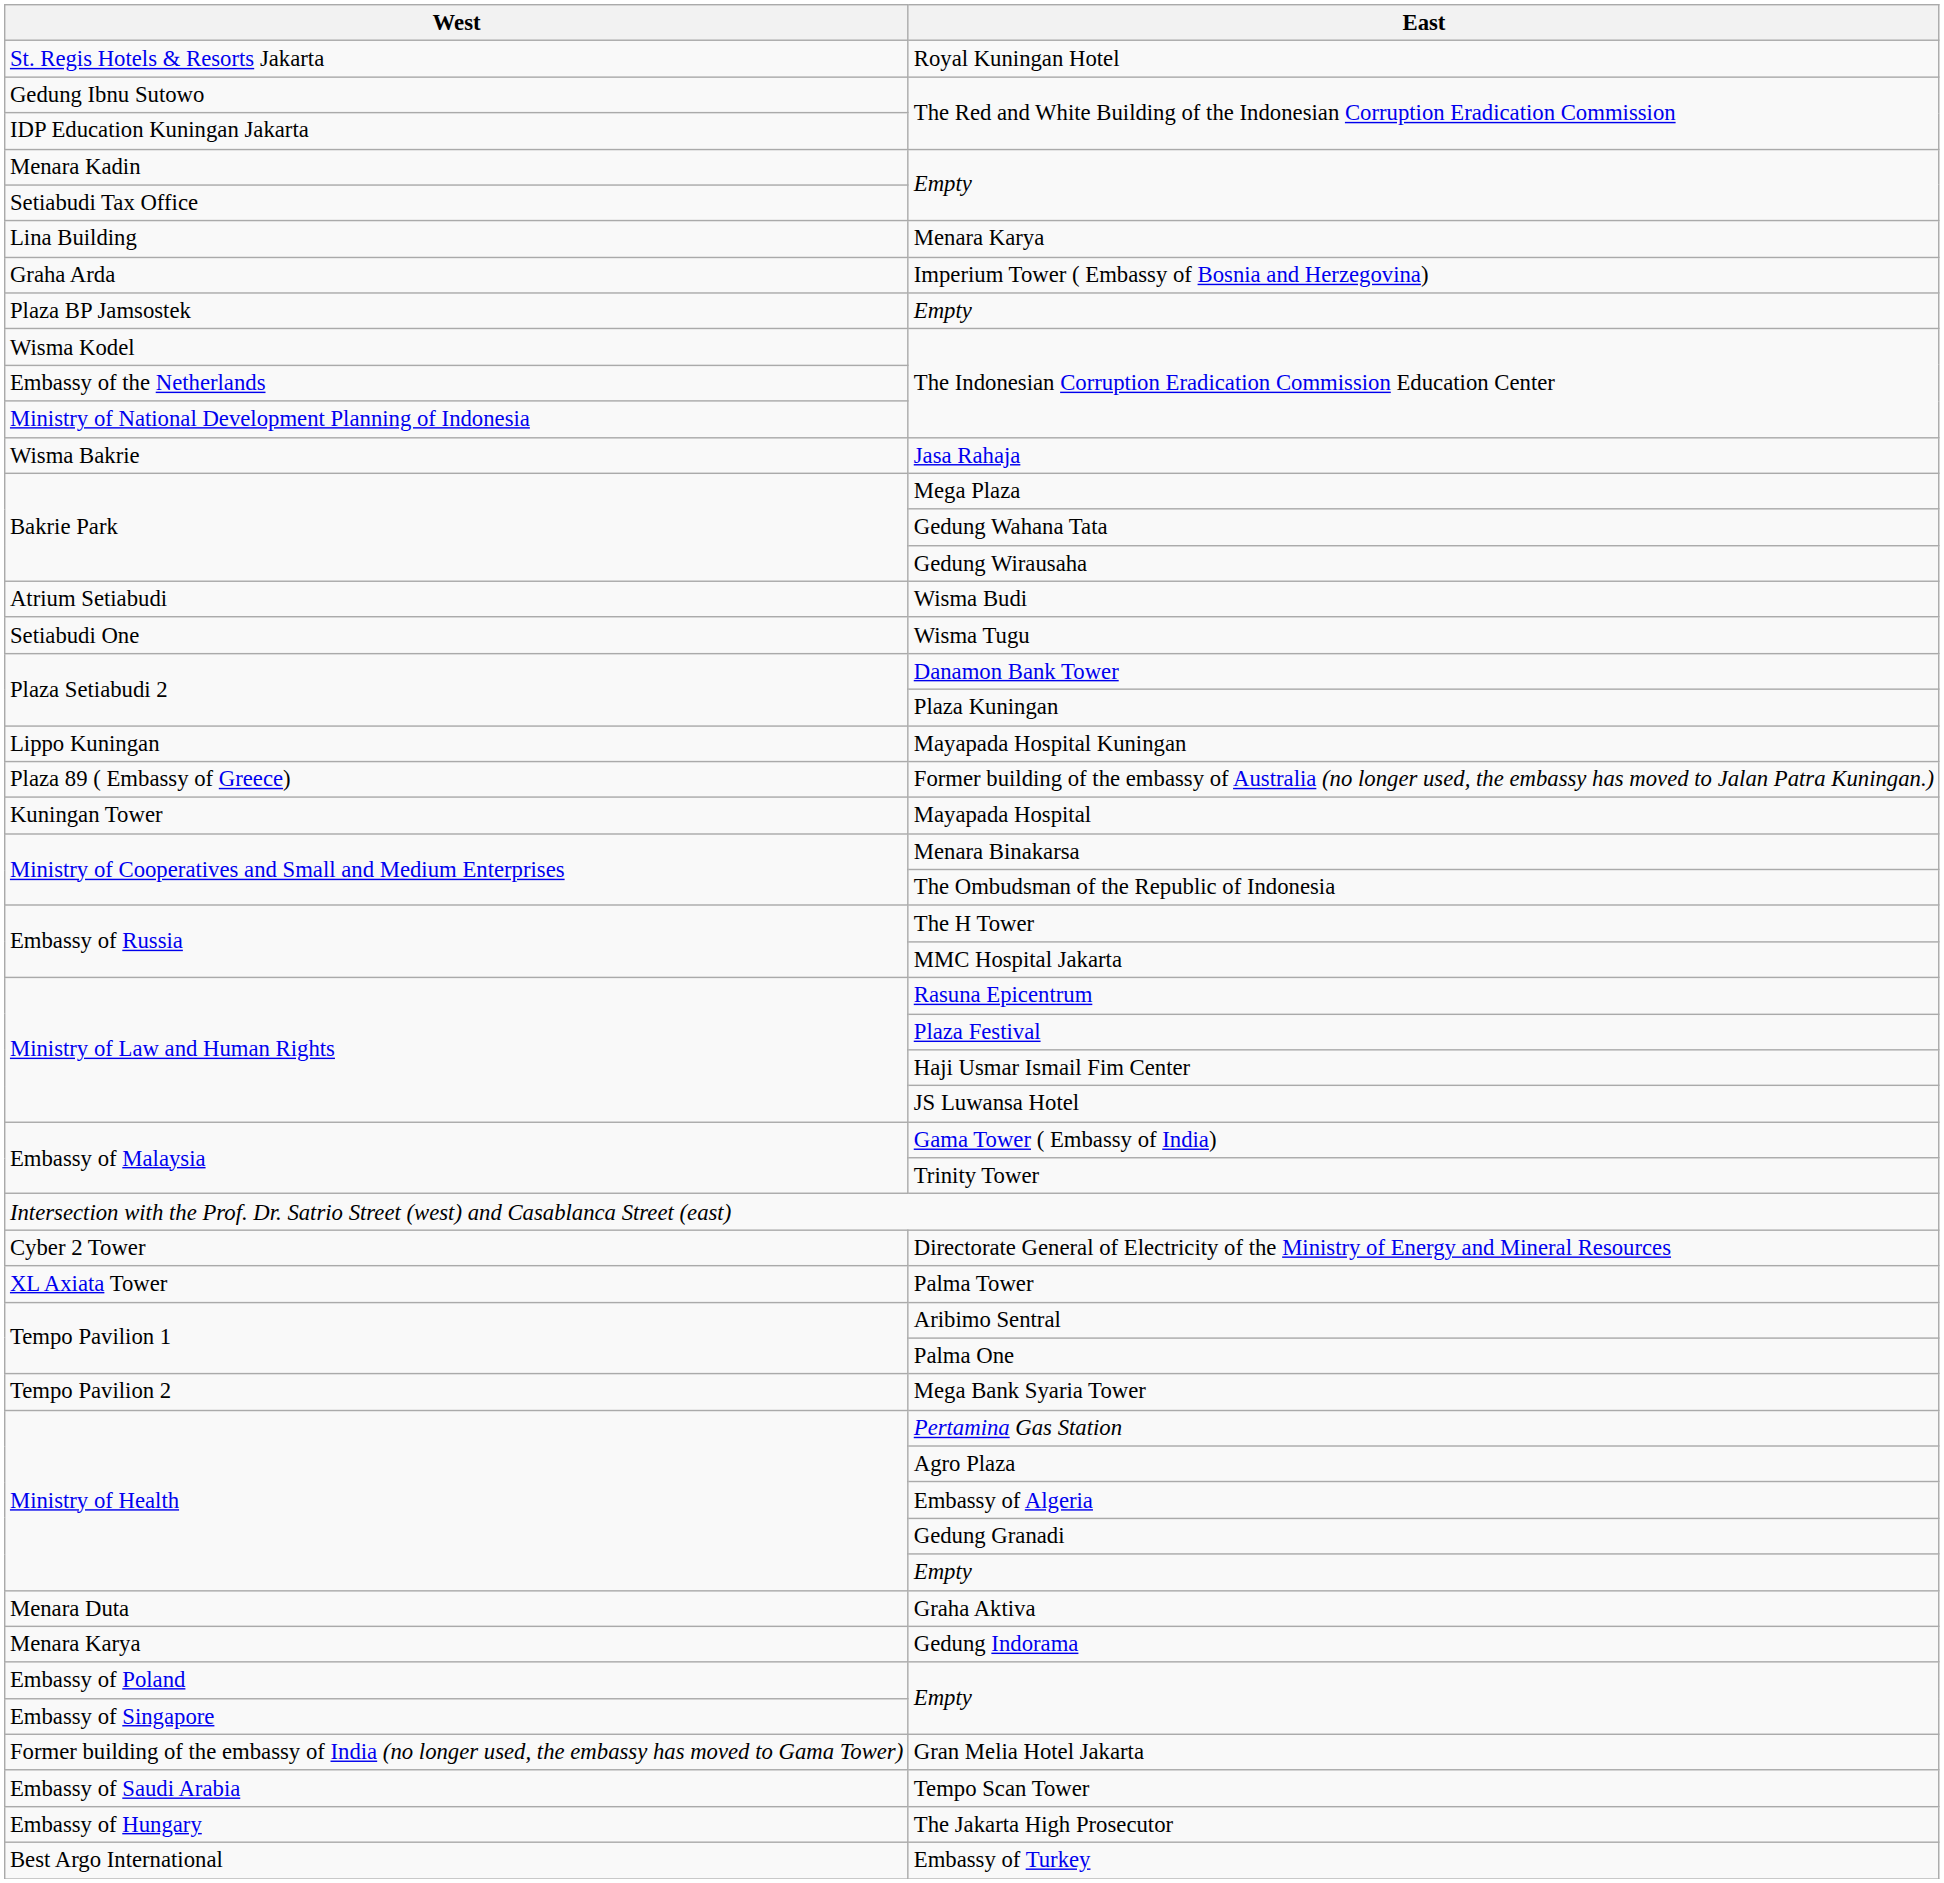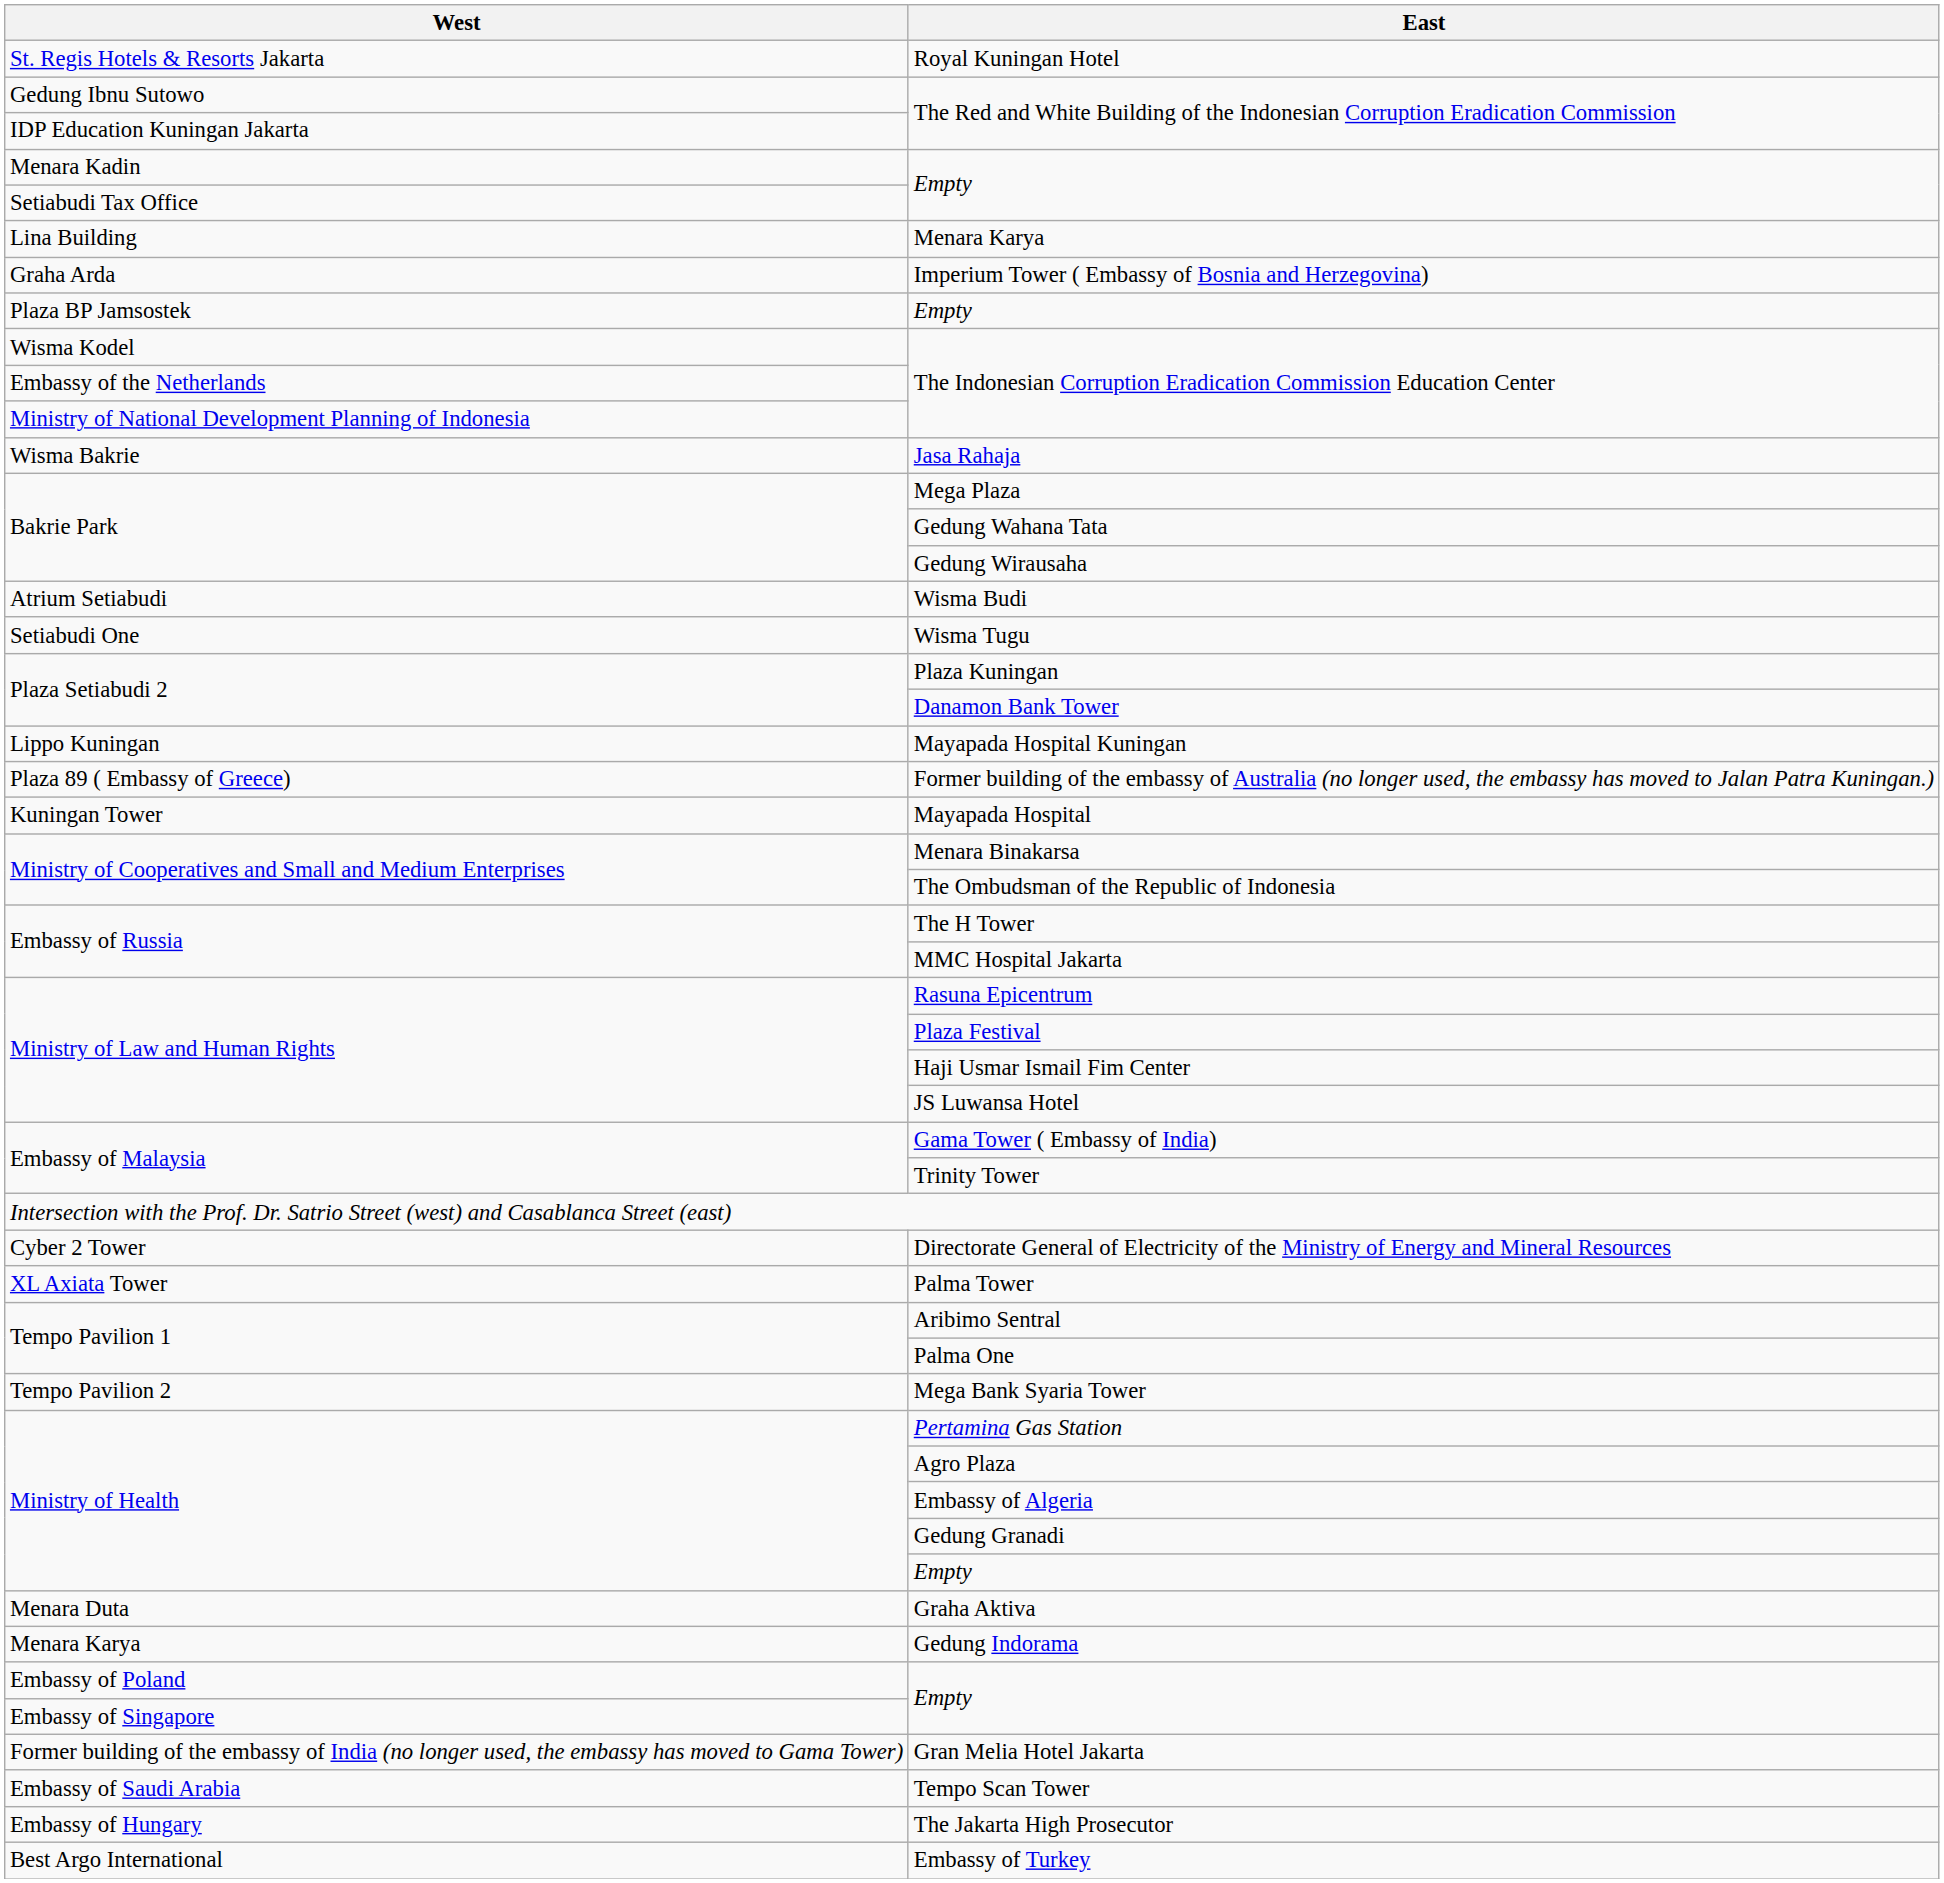(1016, 671) Danamon Bank Tower -> (986, 671) Plaza Kuningan
(986, 707) Plaza Kuningan -> (1016, 707) Danamon Bank Tower
